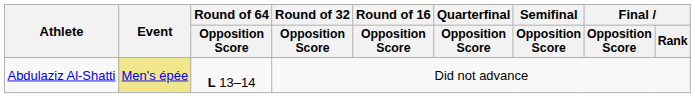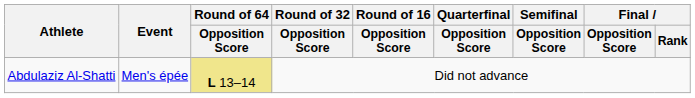(155, 76) khaki background -> (155, 76) no background
(232, 83) no background -> (232, 83) khaki background
